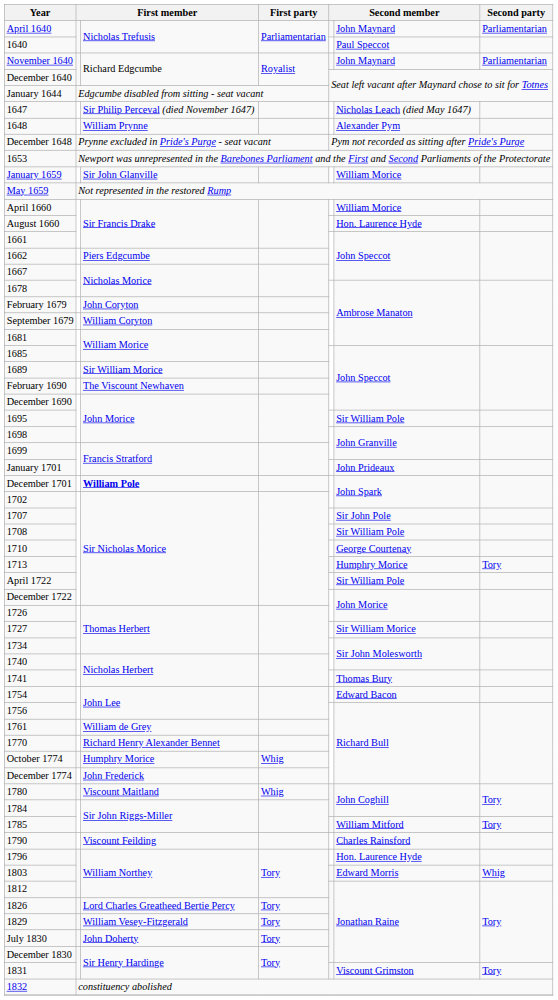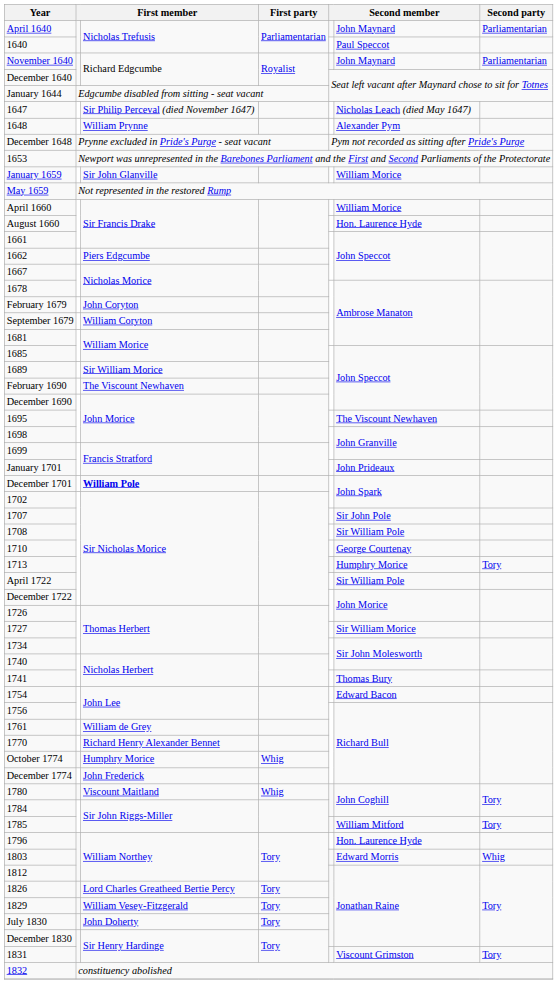(370, 418) Sir William Pole -> (387, 418) The Viscount Newhaven
- row: (17, 840)
